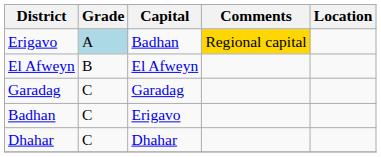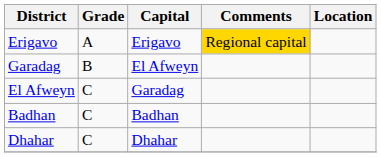(88, 41) lightblue background -> (88, 41) no background
(155, 41) Badhan -> (156, 41) Erigavo
(41, 66) El Afweyn -> (34, 66) Garadag
(34, 90) Garadag -> (41, 90) El Afweyn
(156, 115) Erigavo -> (155, 115) Badhan
